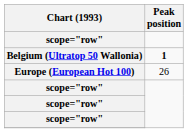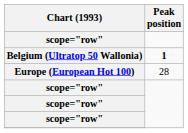(164, 71) 26 -> (164, 71) 28
